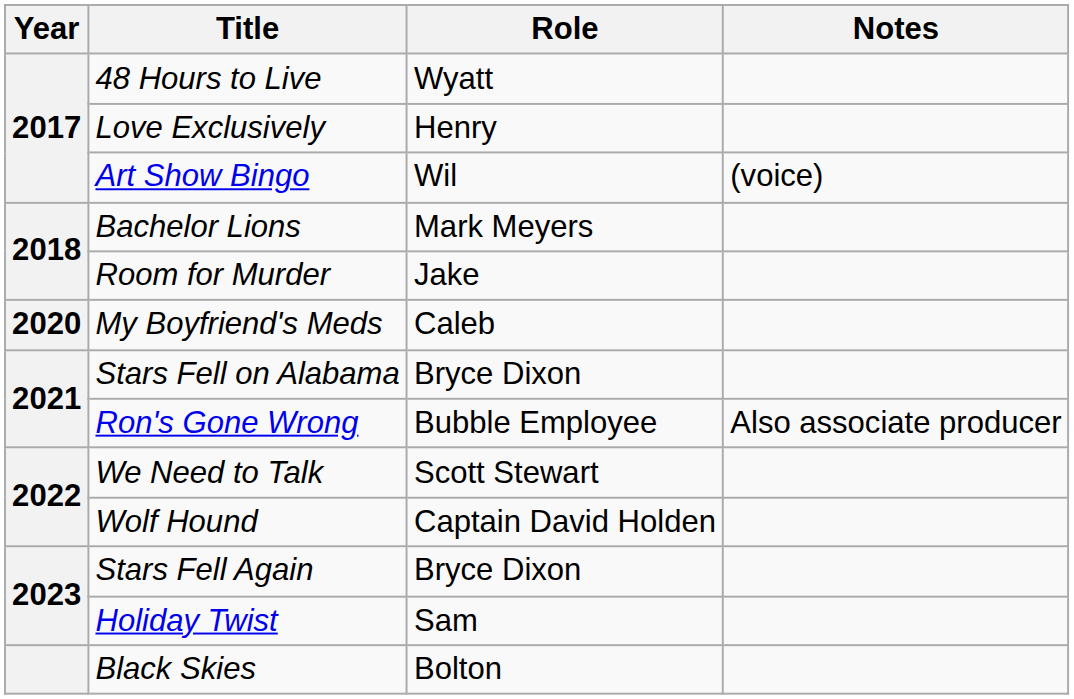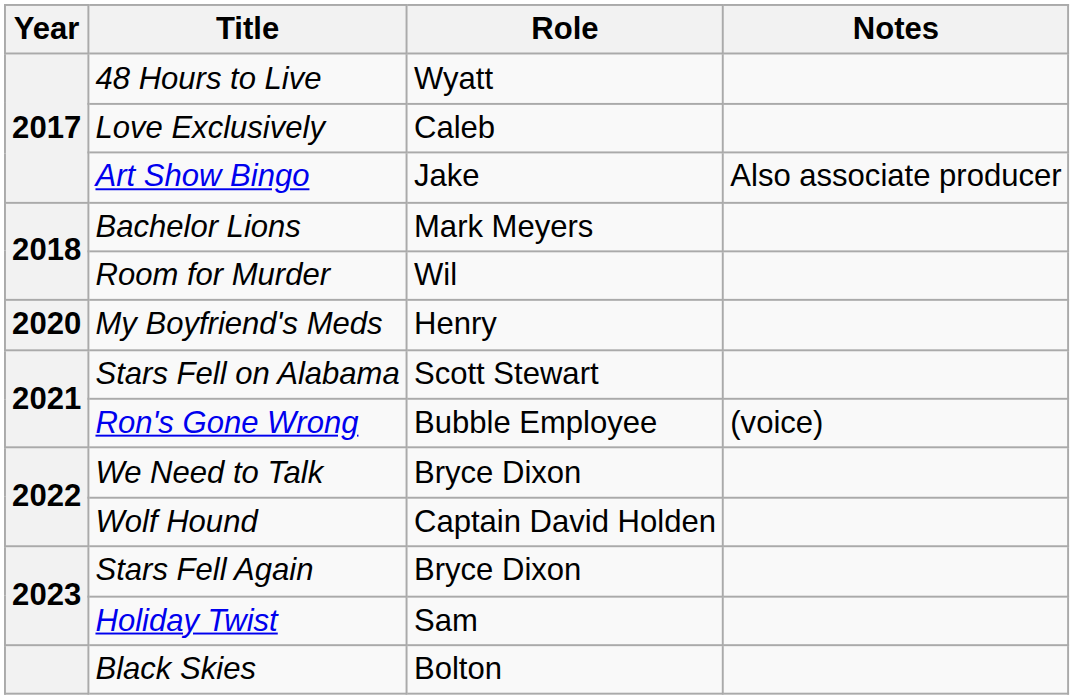(455, 127) Henry -> (455, 127) Caleb
(436, 176) Wil -> (447, 176) Jake
(777, 176) (voice) -> (896, 176) Also associate producer
(447, 275) Jake -> (436, 275) Wil
(455, 324) Caleb -> (455, 324) Henry
(498, 373) Bryce Dixon -> (506, 373) Scott Stewart
(896, 422) Also associate producer -> (777, 422) (voice)
(506, 472) Scott Stewart -> (498, 472) Bryce Dixon
